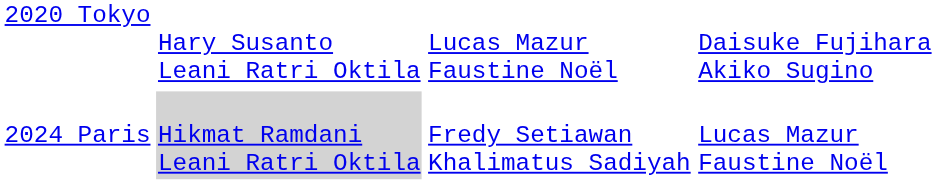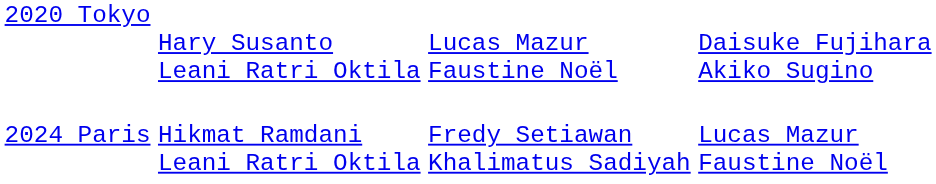(289, 149) lightgrey background -> (289, 149) no background
